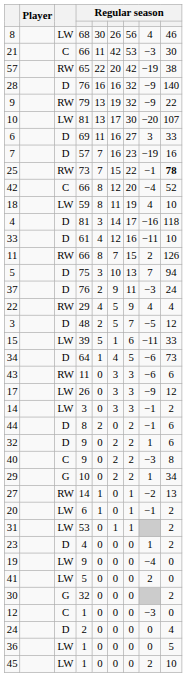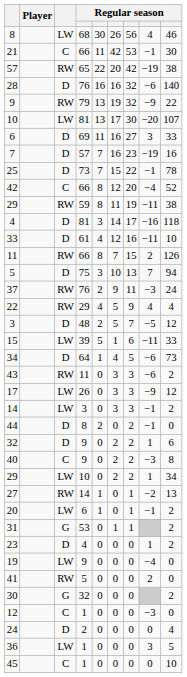(150, 51) −3 -> (150, 51) −1
(150, 85) −9 -> (150, 85) −6
(66, 170) RW -> (66, 170) D
(171, 170) bold -> (171, 170) normal
- row: (12, 204)
+ row: (12, 204)
(66, 289) D -> (66, 289) RW
(171, 374) 6 -> (171, 374) 2
(171, 425) 6 -> (171, 425) 0
(66, 476) G -> (66, 476) LW
(66, 527) LW -> (66, 527) G
(66, 578) LW -> (66, 578) RW
(150, 646) 0 -> (150, 646) 3
(66, 663) LW -> (66, 663) C
(150, 663) 2 -> (150, 663) 0
